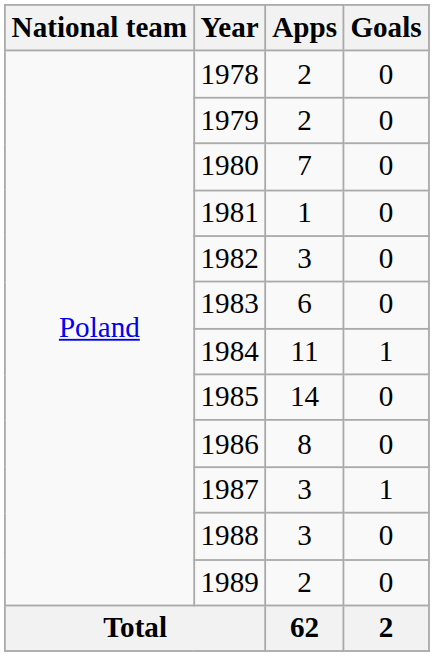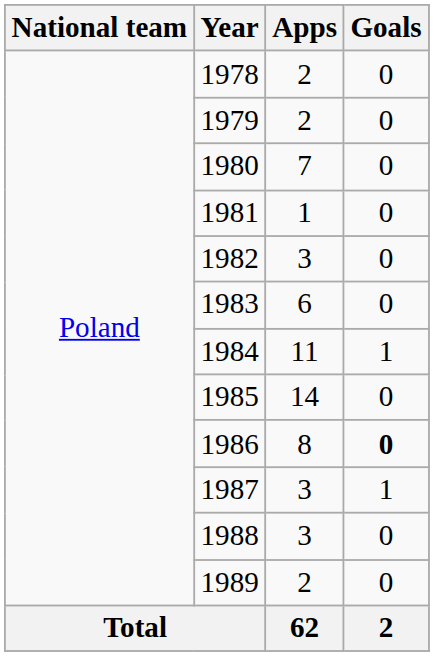(386, 443) normal -> (386, 443) bold
